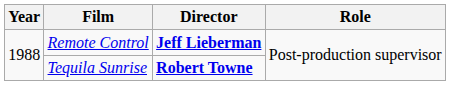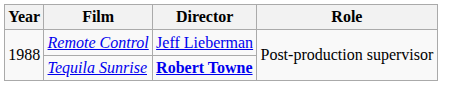(209, 42) bold -> (205, 42) normal
